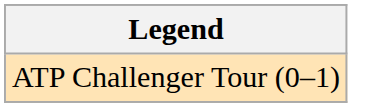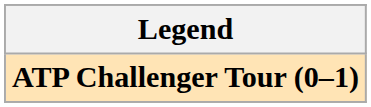(176, 77) normal -> (185, 77) bold
